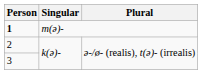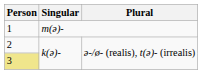(9, 28) bold -> (9, 28) normal
(9, 61) no background -> (9, 61) khaki background
